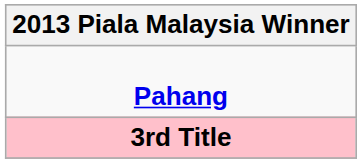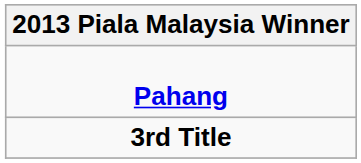(181, 137) pink background -> (181, 137) no background
